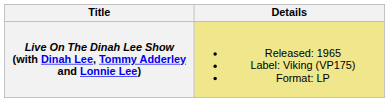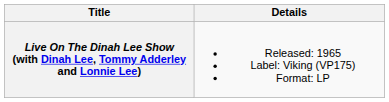(289, 66) khaki background -> (289, 66) no background
